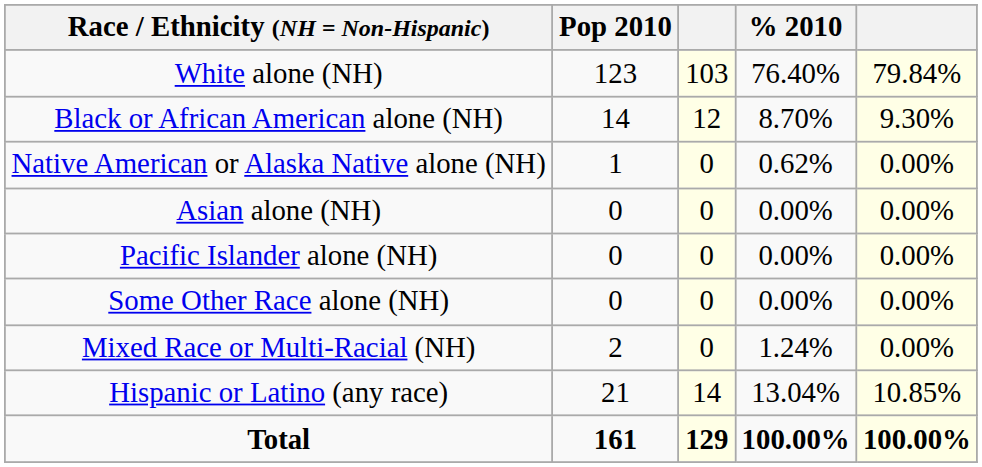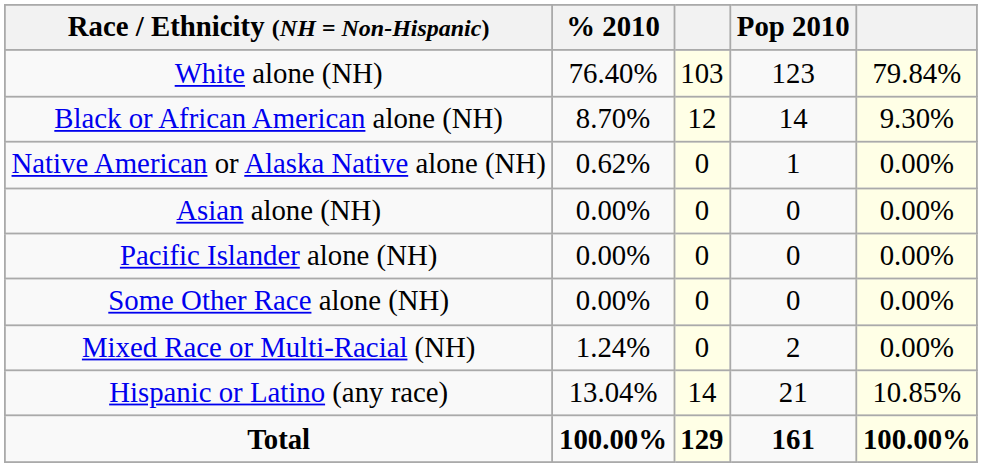columns swapped: (615, 27) <-> (796, 27)
